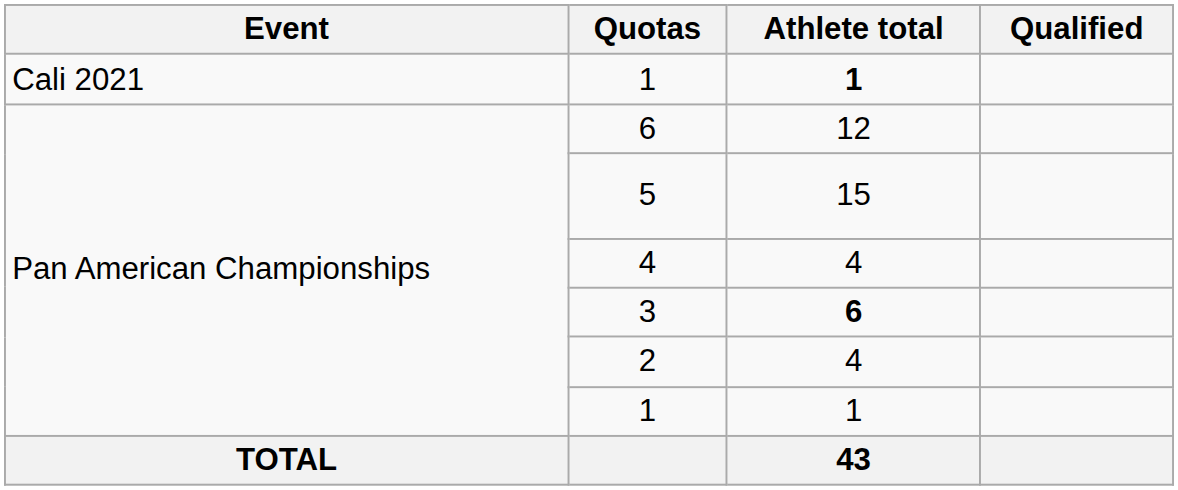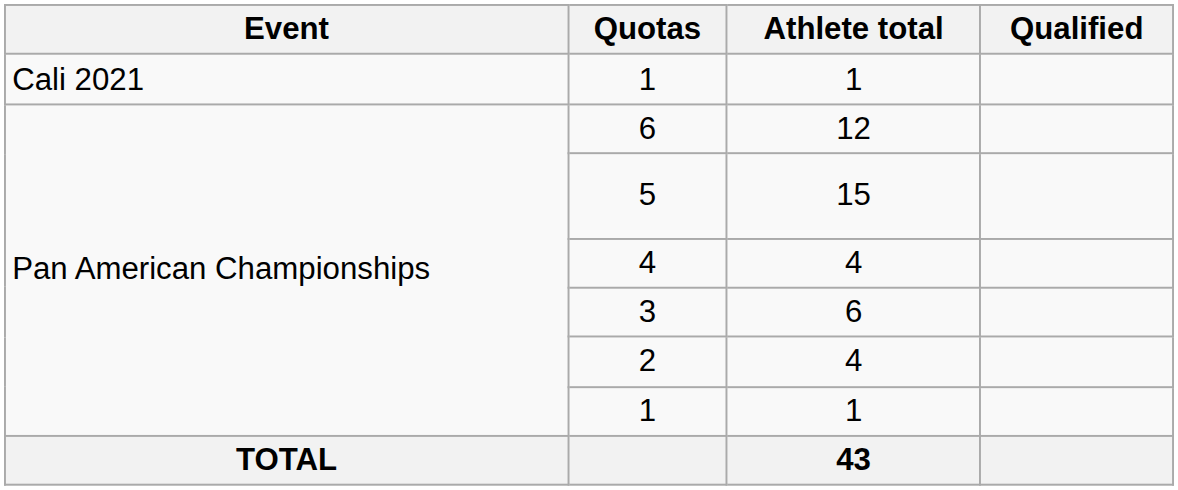(854, 78) bold -> (854, 78) normal
(854, 311) bold -> (854, 311) normal
